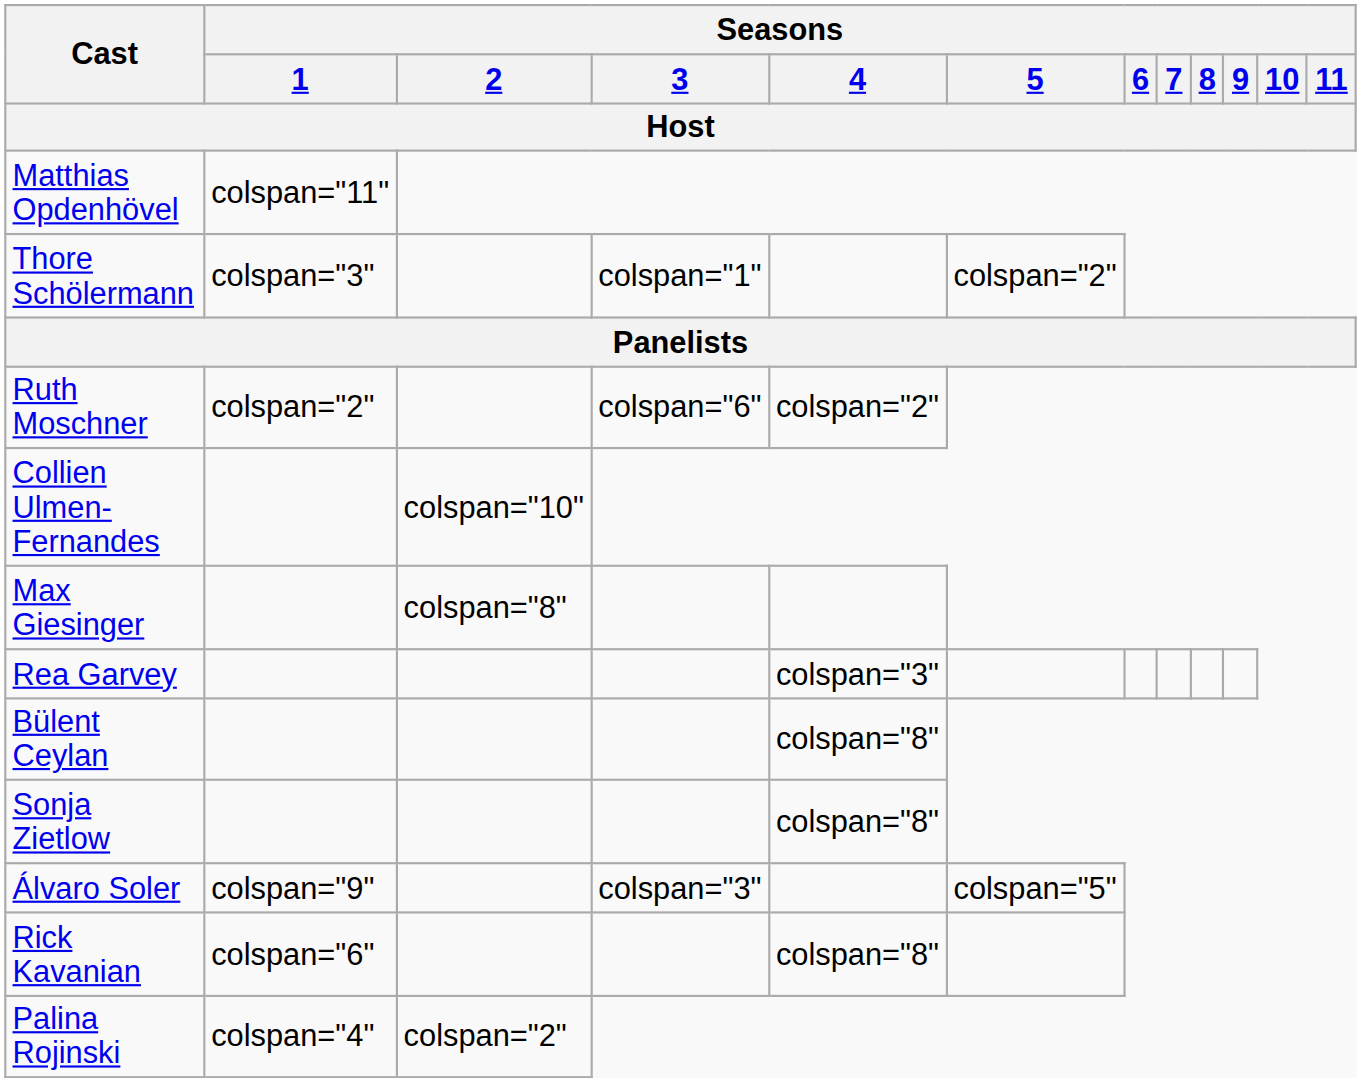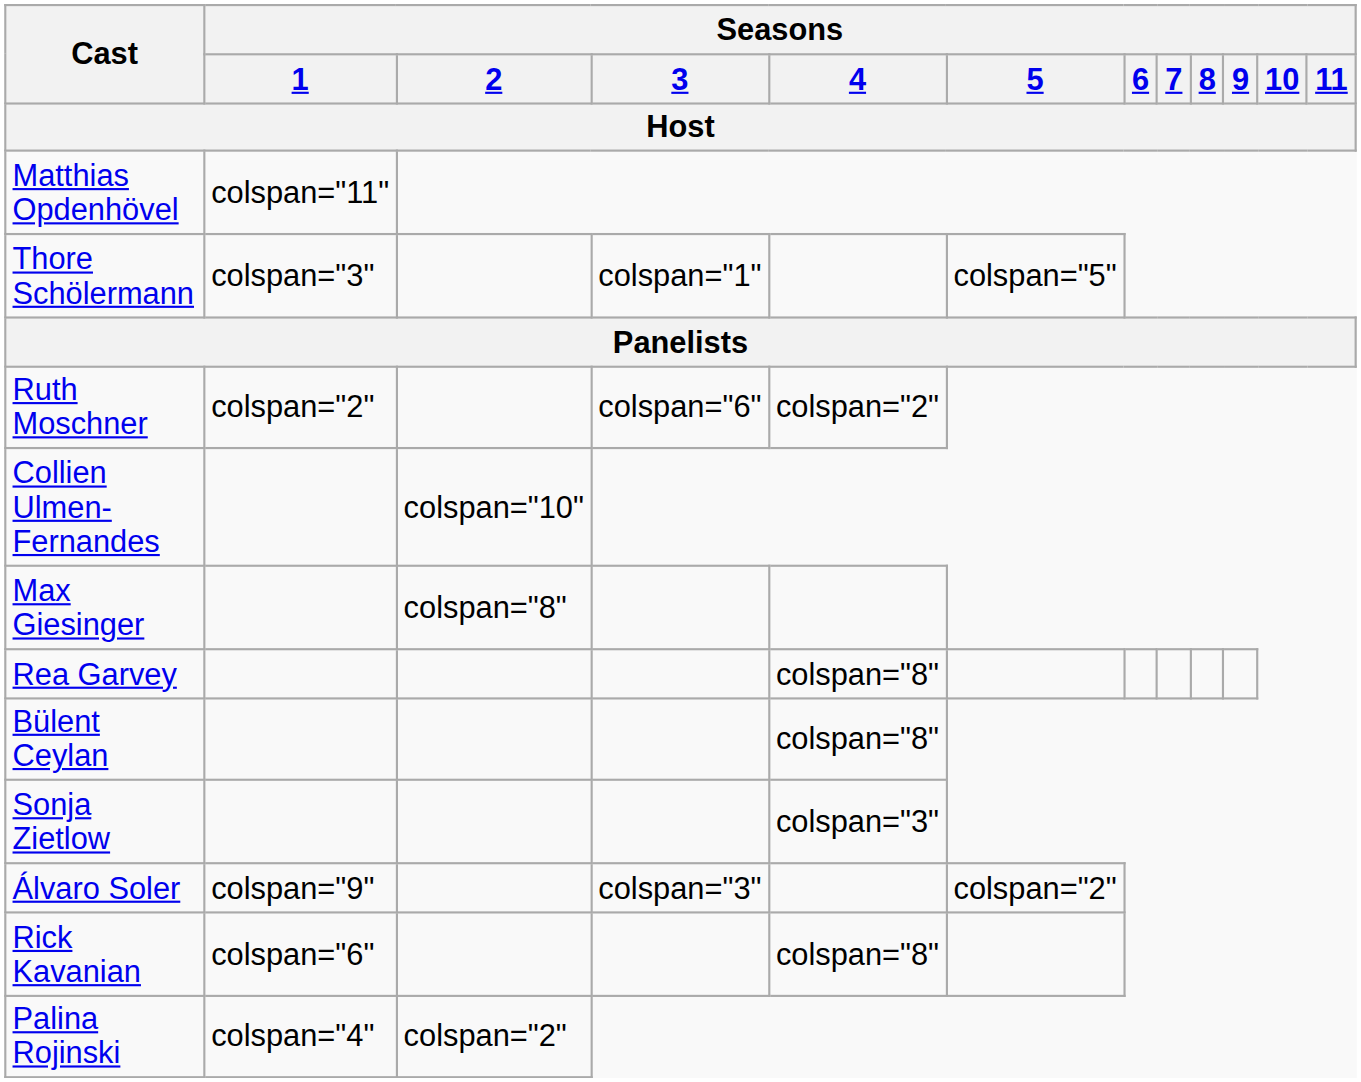(1035, 276) colspan="2" -> (1035, 276) colspan="5"
(857, 673) colspan="3" -> (857, 673) colspan="8"
(857, 822) colspan="8" -> (857, 822) colspan="3"
(1035, 888) colspan="5" -> (1035, 888) colspan="2"
